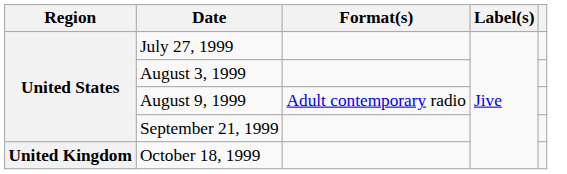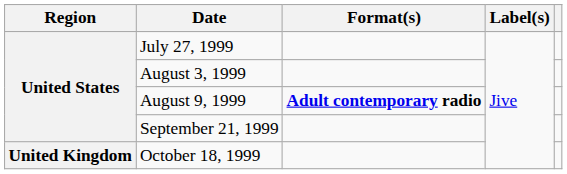(376, 100) normal -> (384, 100) bold
